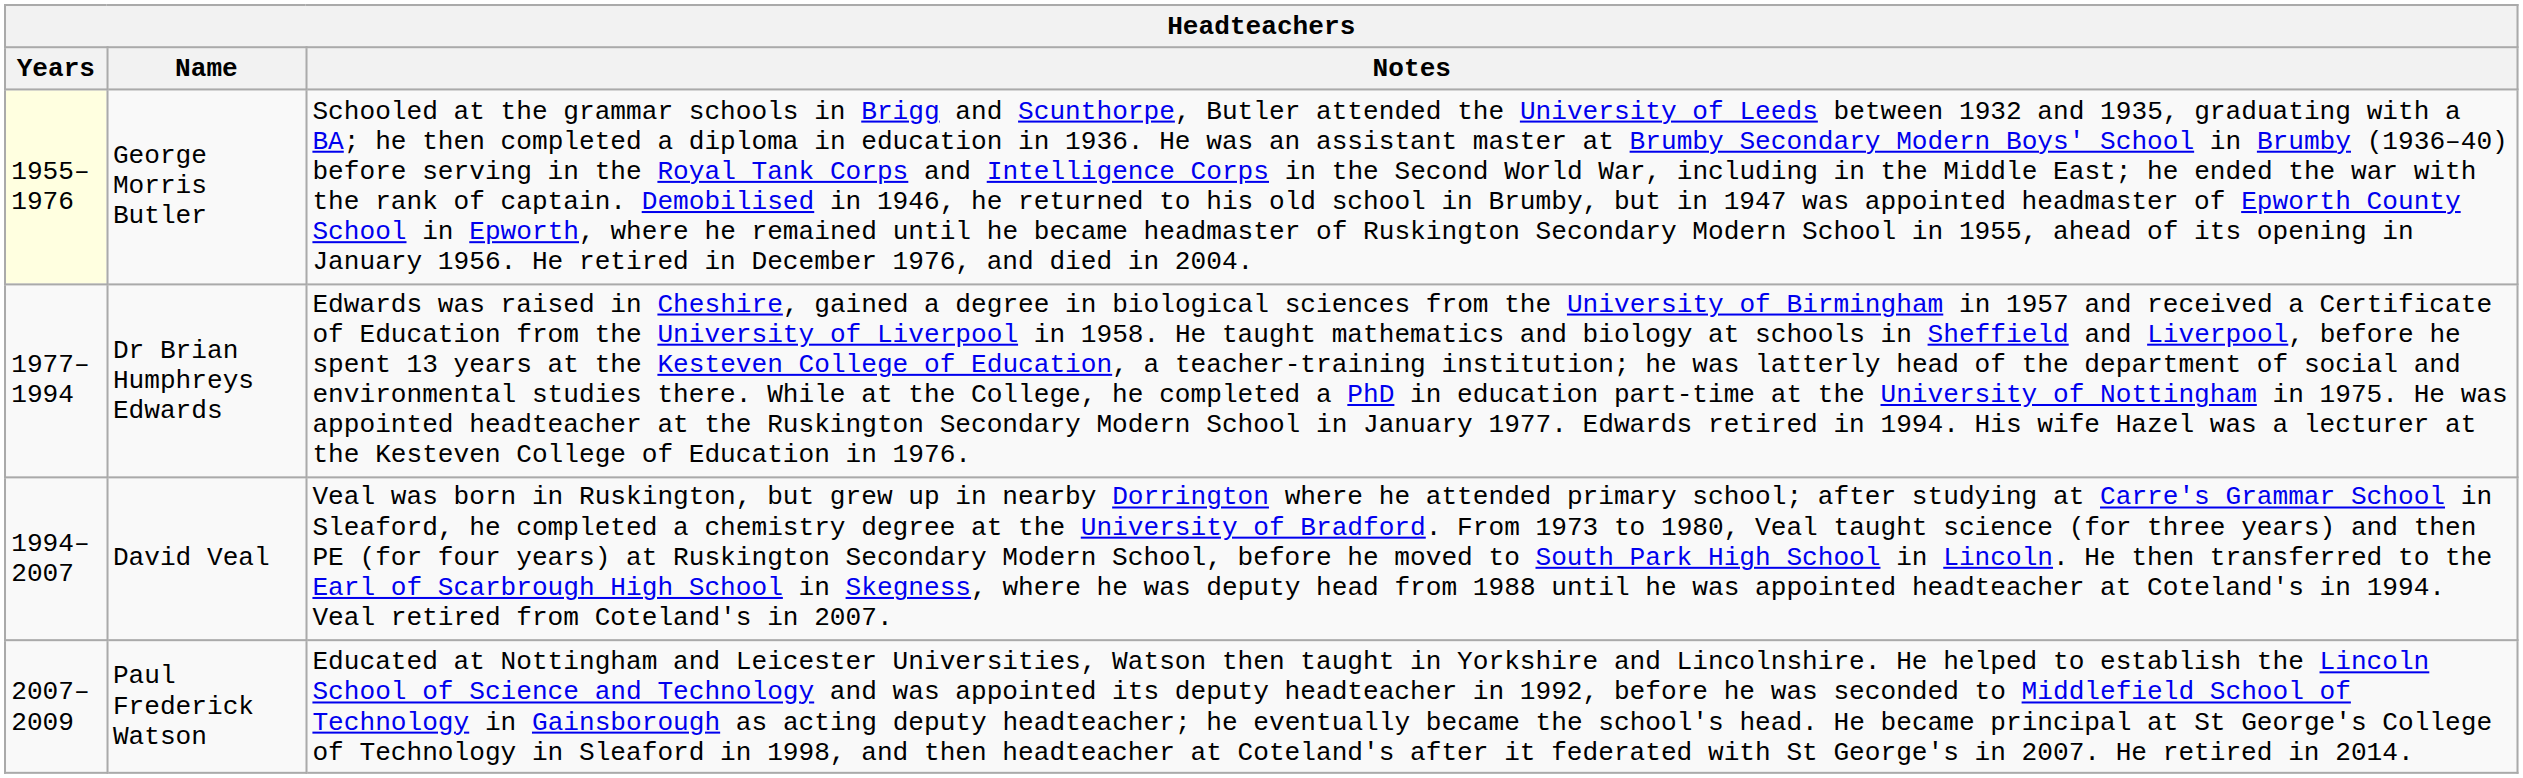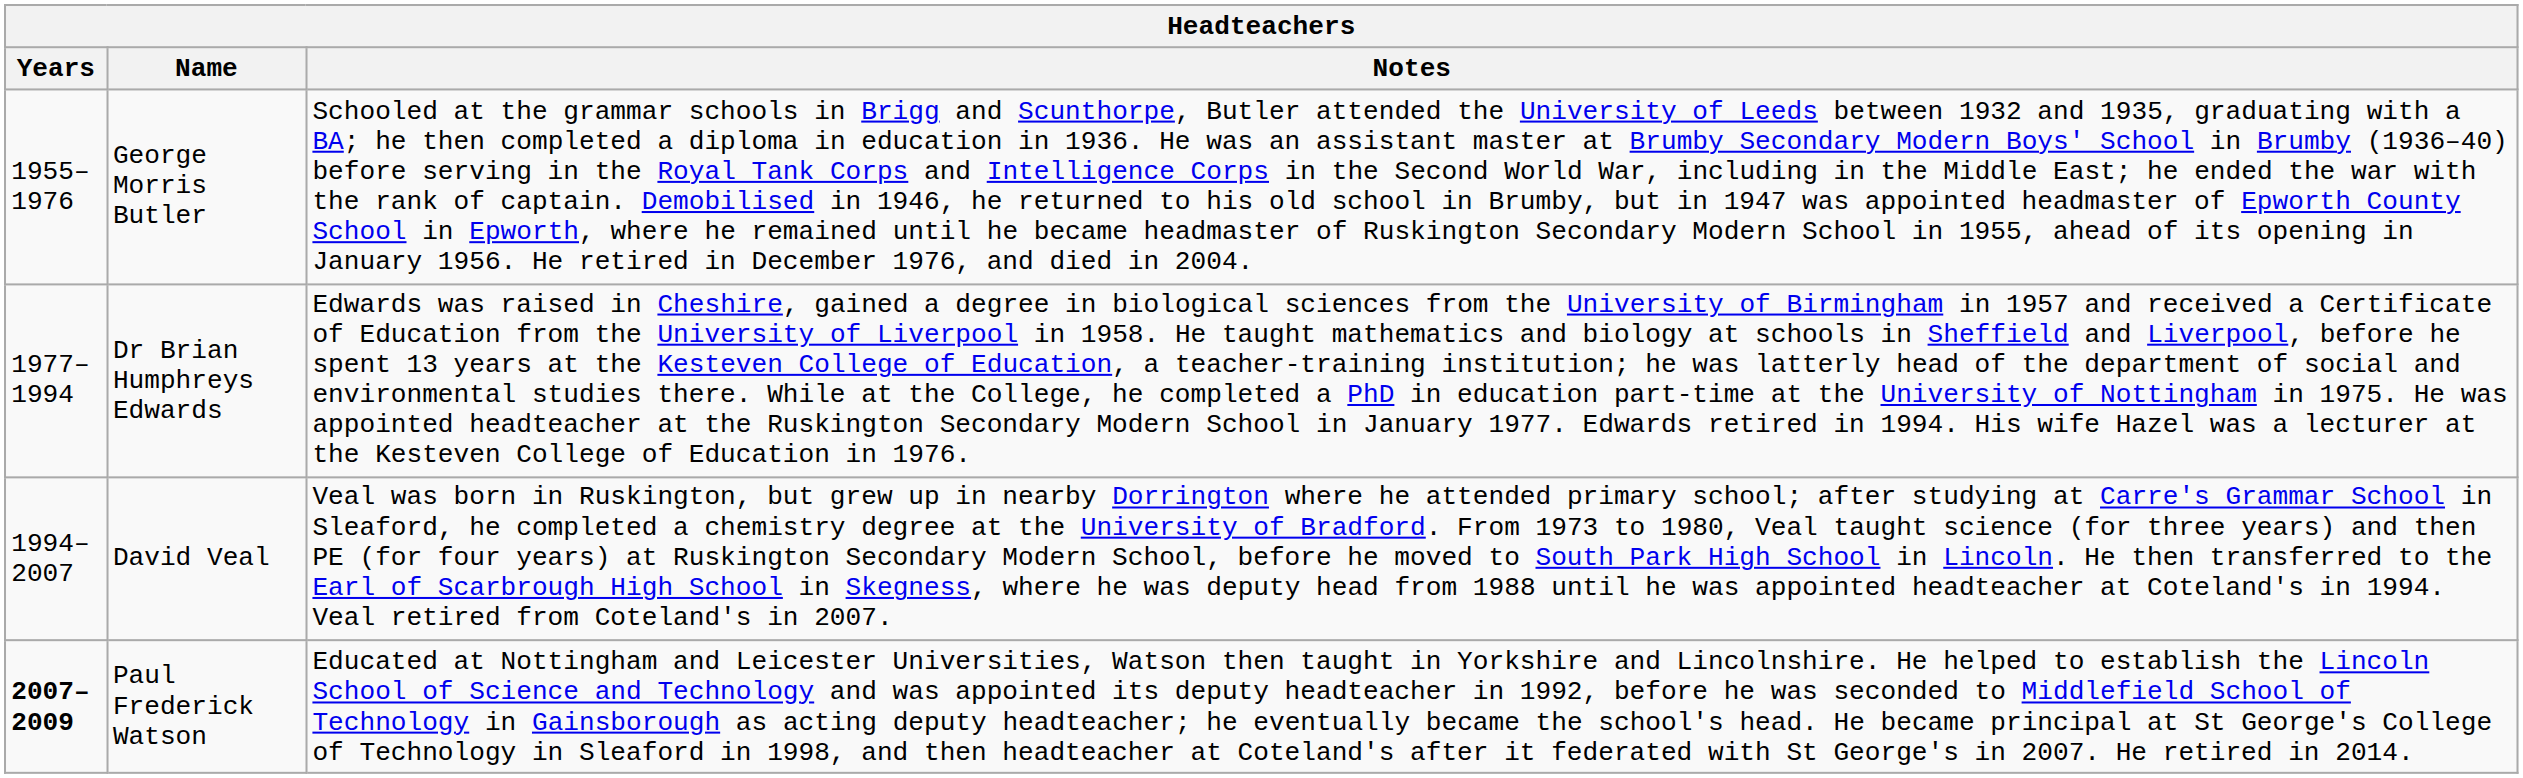(50, 187) lightyellow background -> (50, 187) no background
(50, 707) normal -> (50, 707) bold
